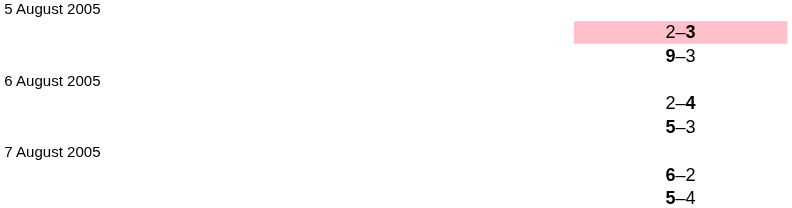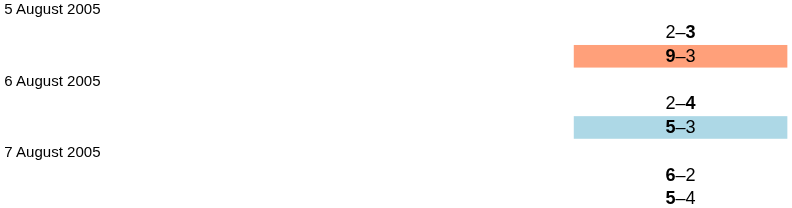(681, 32) pink background -> (681, 32) no background
(681, 56) no background -> (681, 56) lightsalmon background
(681, 127) no background -> (681, 127) lightblue background
